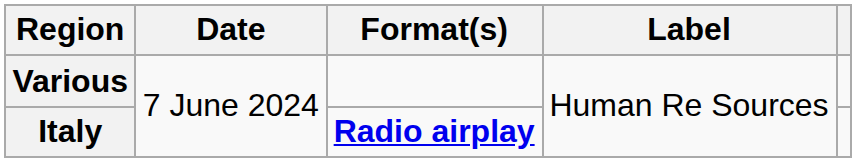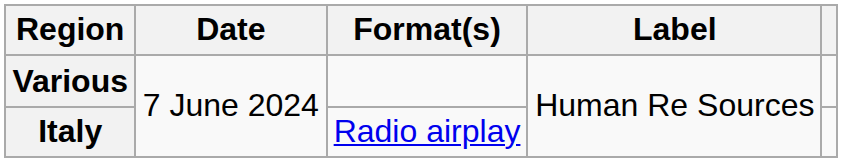(434, 131) bold -> (427, 131) normal
